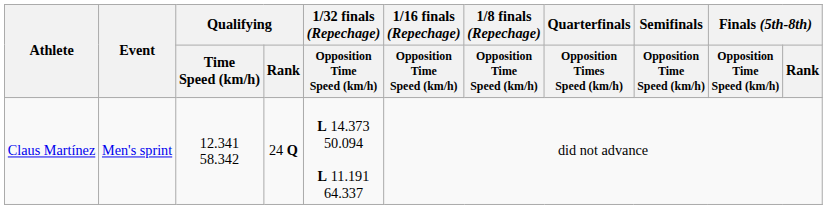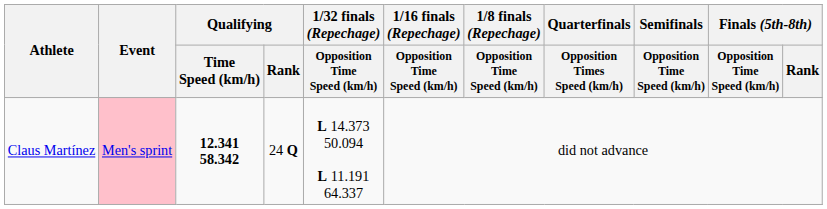(137, 151) no background -> (137, 151) pink background
(219, 151) normal -> (219, 151) bold
